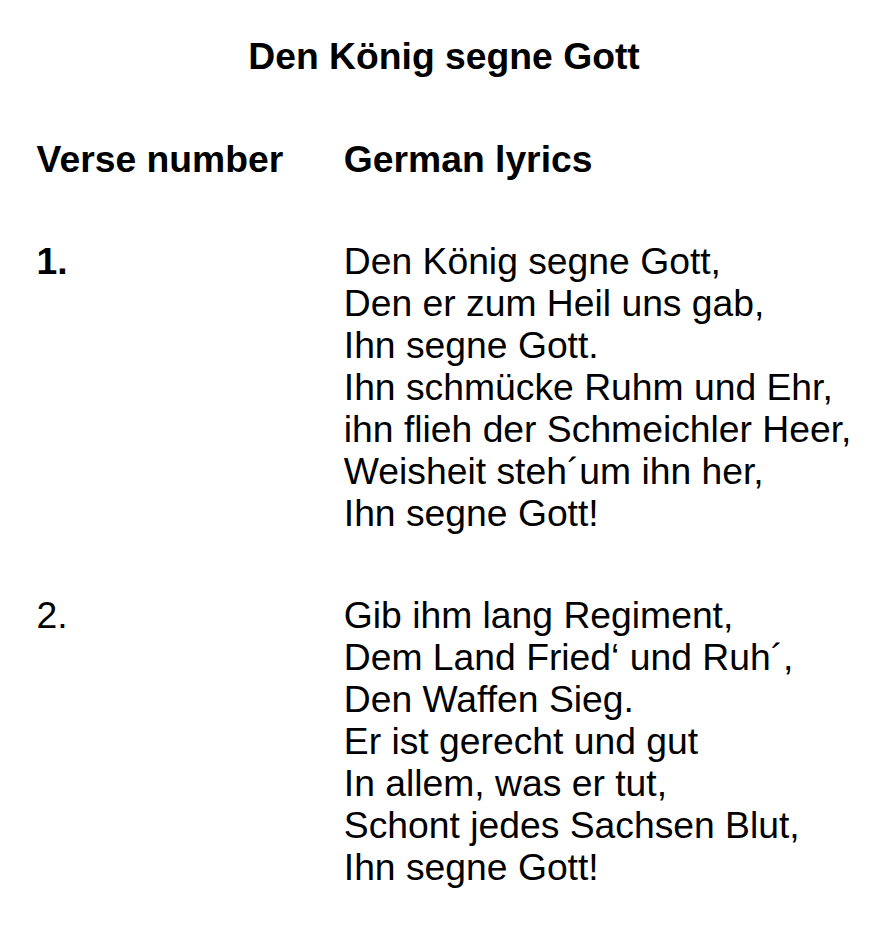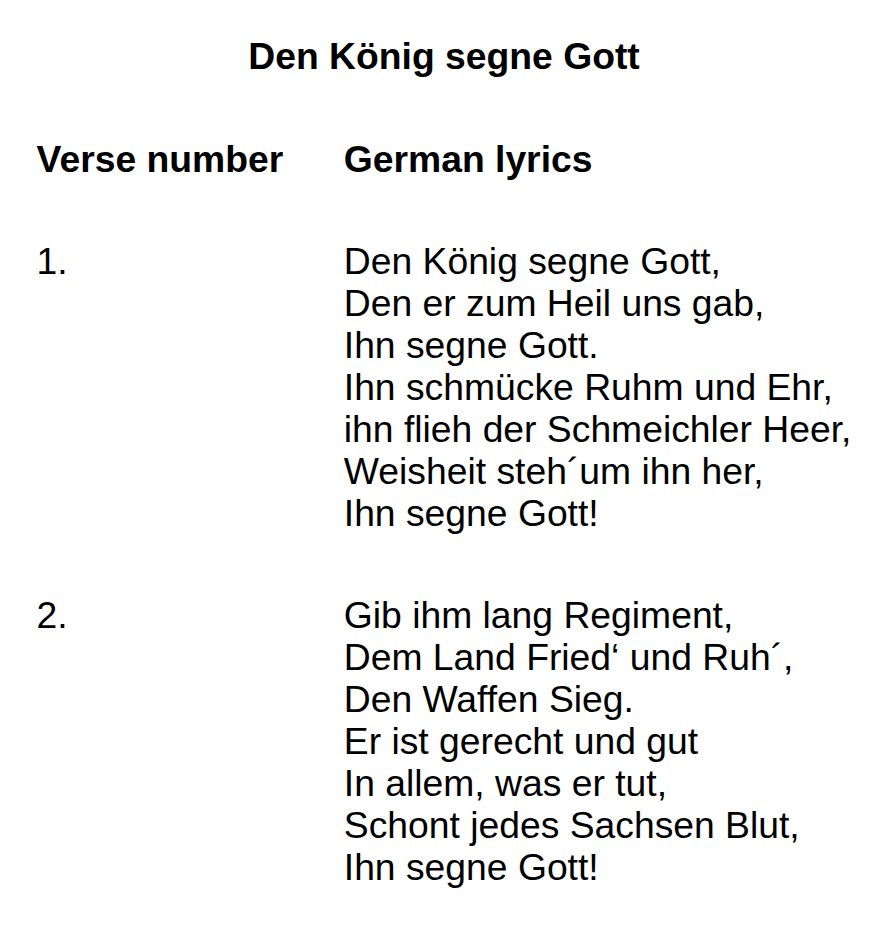(52, 261) bold -> (52, 261) normal
